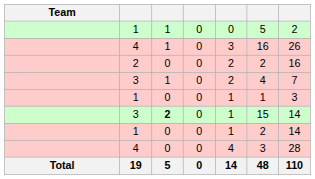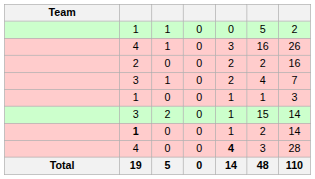(167, 115) bold -> (167, 115) normal
(136, 132) normal -> (136, 132) bold
(231, 149) normal -> (231, 149) bold
